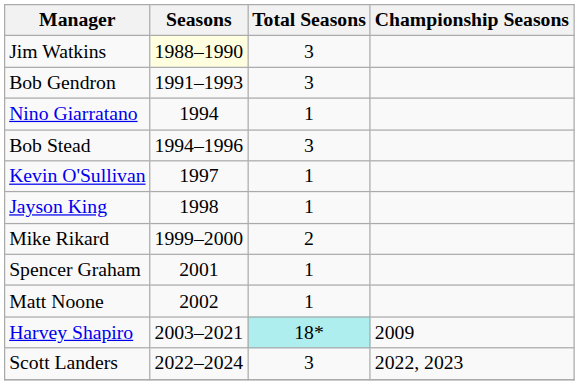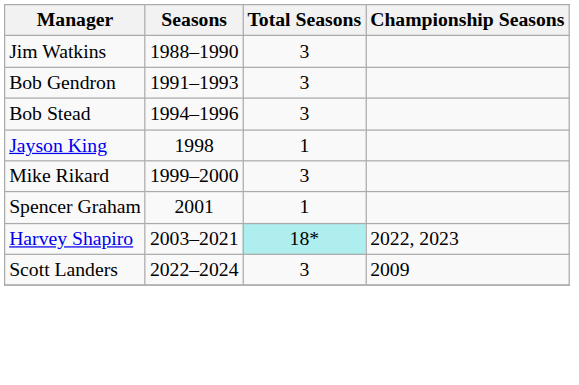(199, 51) lightyellow background -> (194, 51) no background
- row: (73, 113)
- row: (77, 176)
(309, 238) 2 -> (304, 176) 3
- row: (56, 301)
(395, 332) 2009 -> (414, 238) 2022, 2023
(419, 363) 2022, 2023 -> (390, 269) 2009
